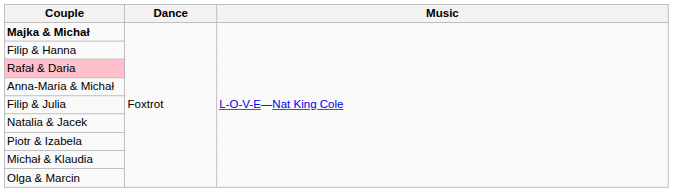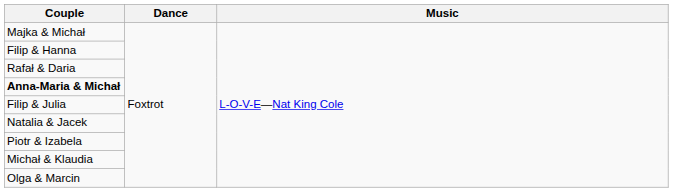(48, 31) bold -> (46, 31) normal
(41, 68) pink background -> (41, 68) no background
(60, 86) normal -> (64, 86) bold
